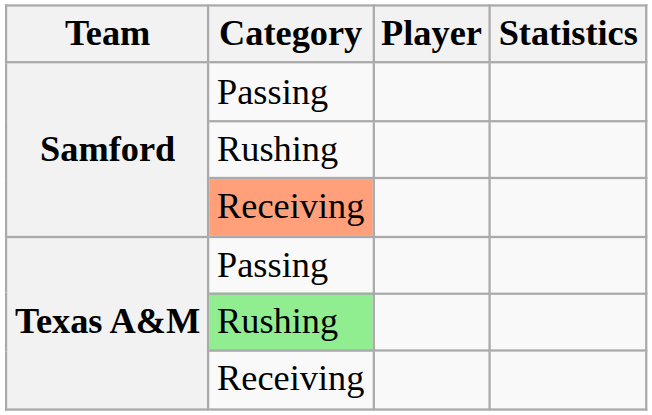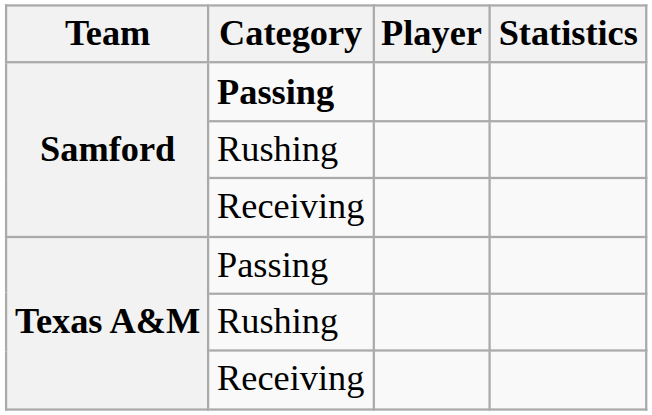(273, 91) normal -> (276, 91) bold
(291, 206) lightsalmon background -> (291, 206) no background
(278, 321) lightgreen background -> (278, 321) no background
